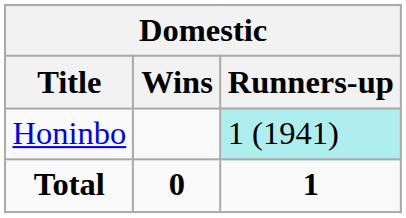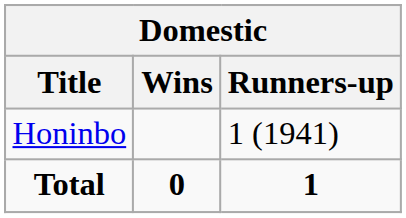(283, 133) paleturquoise background -> (283, 133) no background
